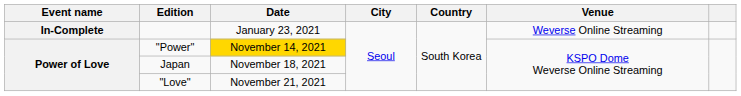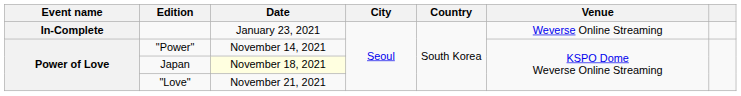(278, 47) gold background -> (278, 47) no background
(278, 64) no background -> (278, 64) lightyellow background
